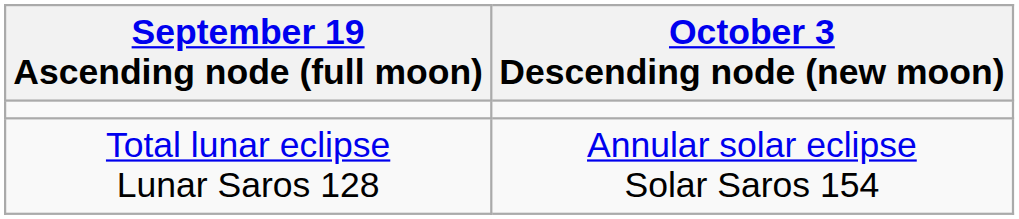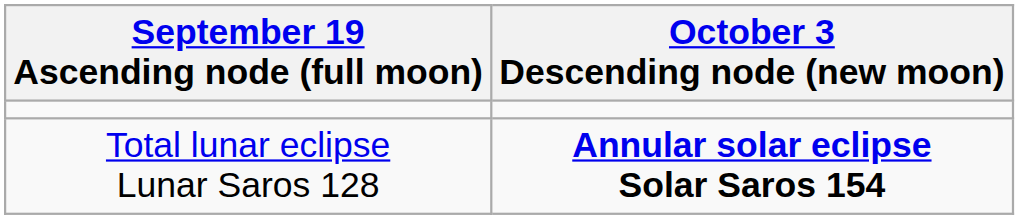(752, 165) normal -> (752, 165) bold
